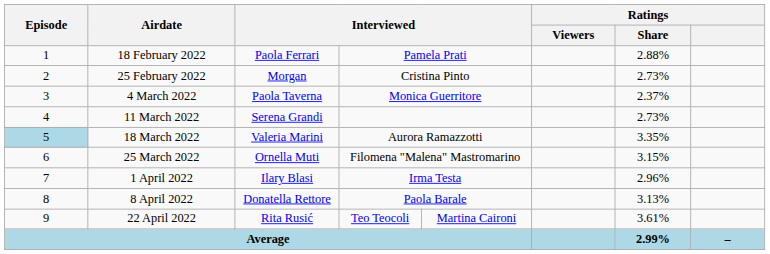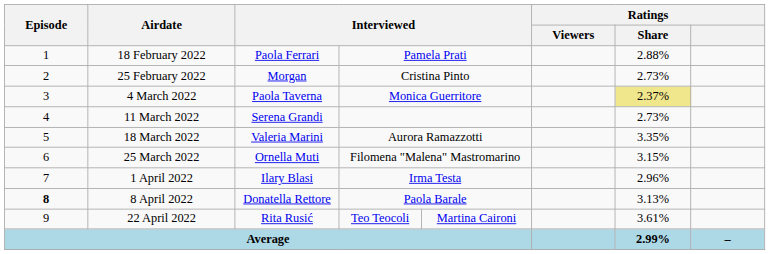(653, 96) no background -> (653, 96) khaki background
(46, 137) lightblue background -> (46, 137) no background
(46, 198) normal -> (46, 198) bold
